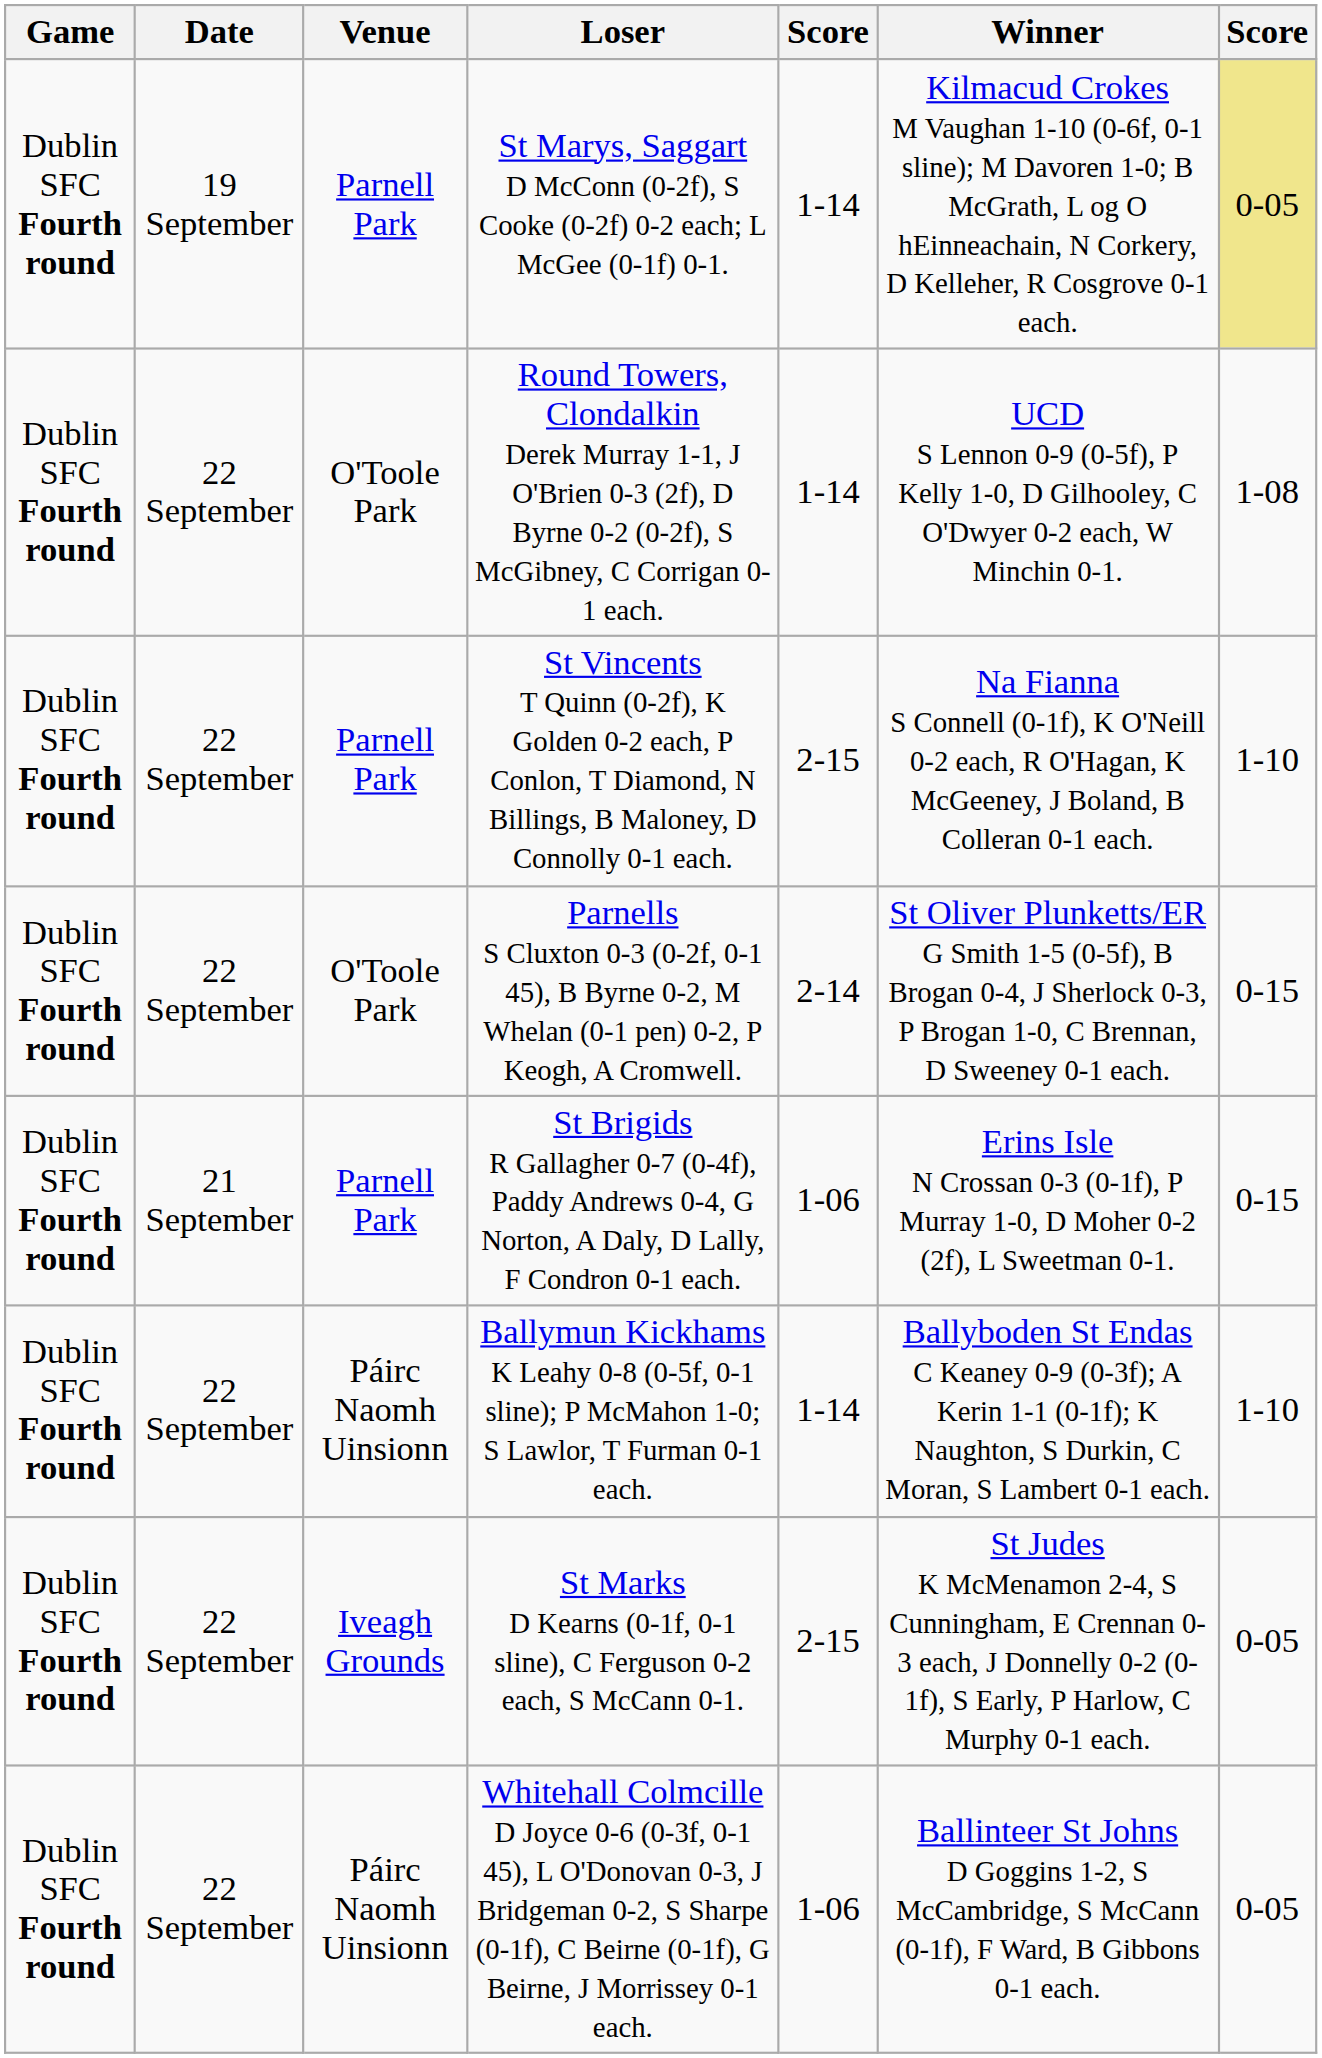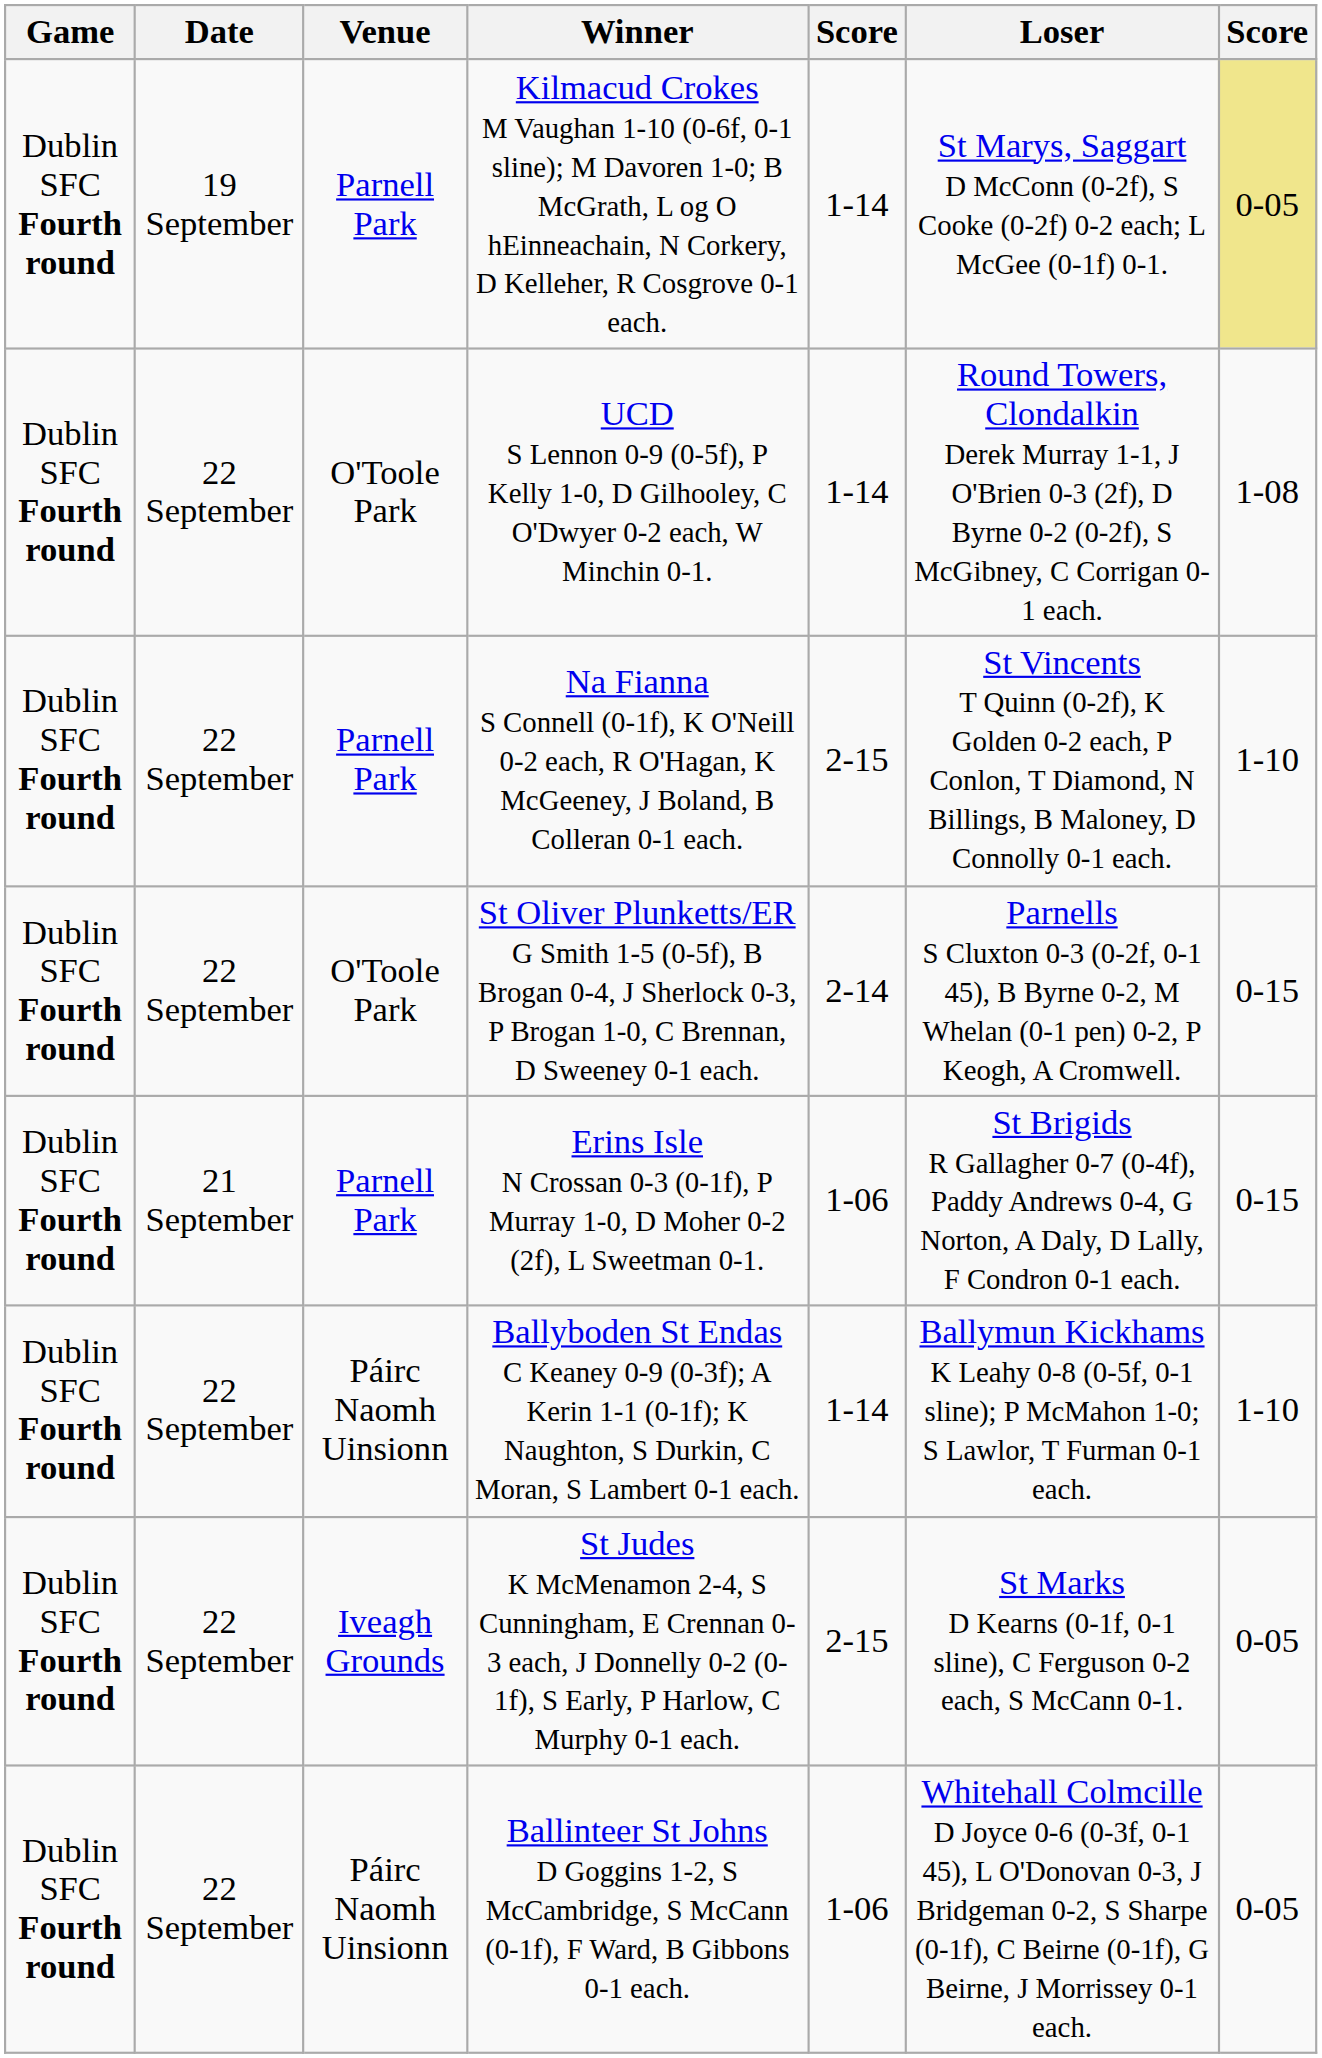columns swapped: (1048, 31) <-> (623, 31)
